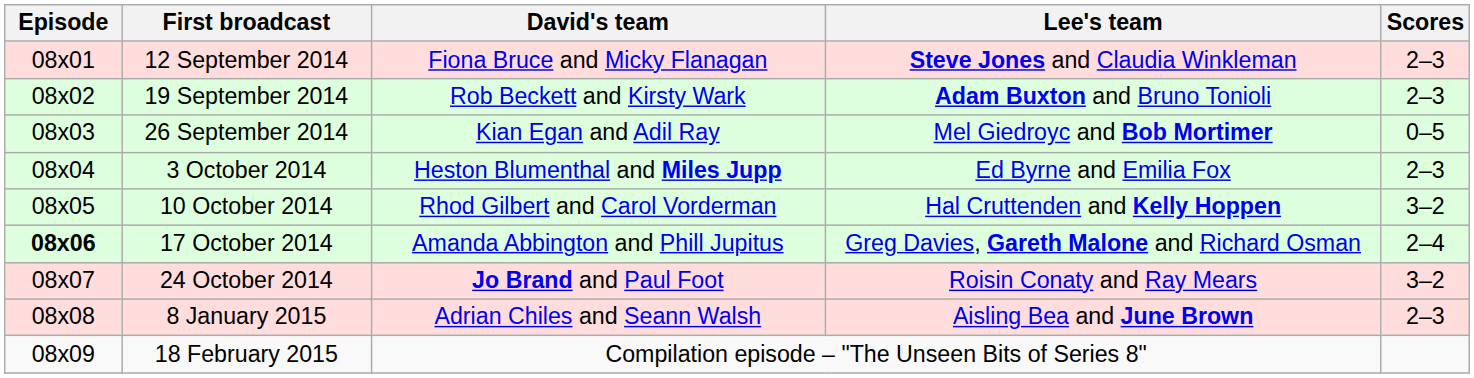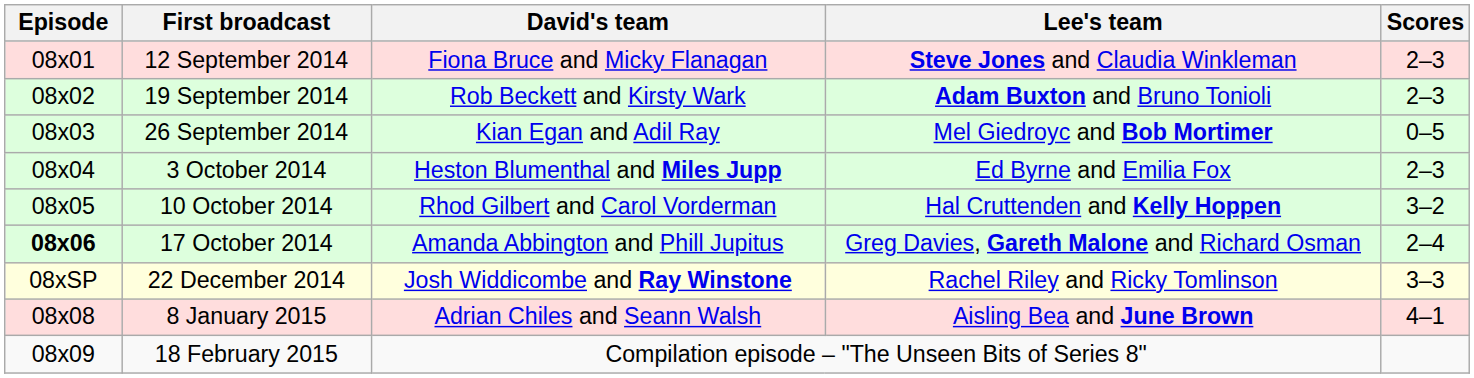- row: (246, 280)
+ row: (246, 280)
(1425, 317) 2–3 -> (1425, 317) 4–1
